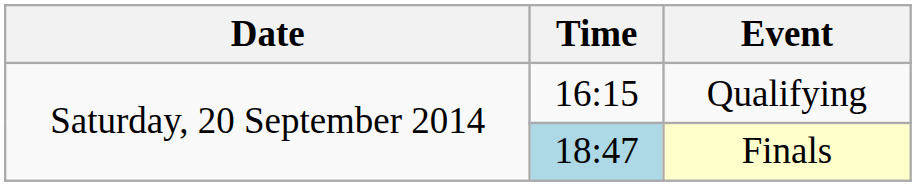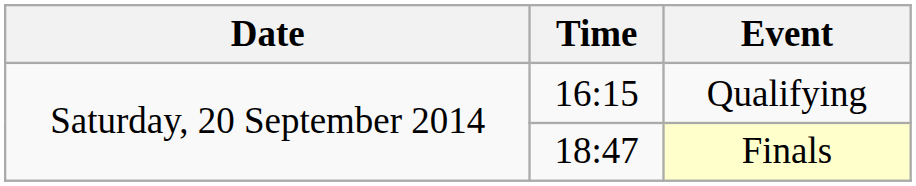(597, 151) lightblue background -> (597, 151) no background
